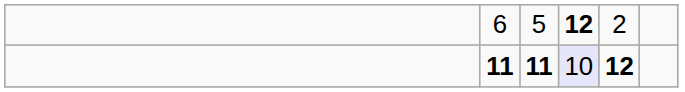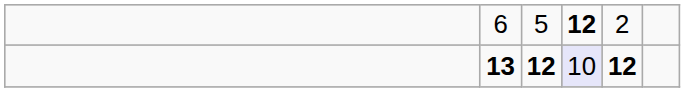(500, 65) 11 -> (501, 65) 13
(539, 65) 11 -> (541, 65) 12
